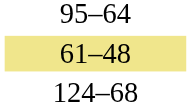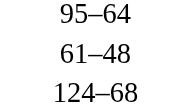(95, 53) khaki background -> (95, 53) no background
